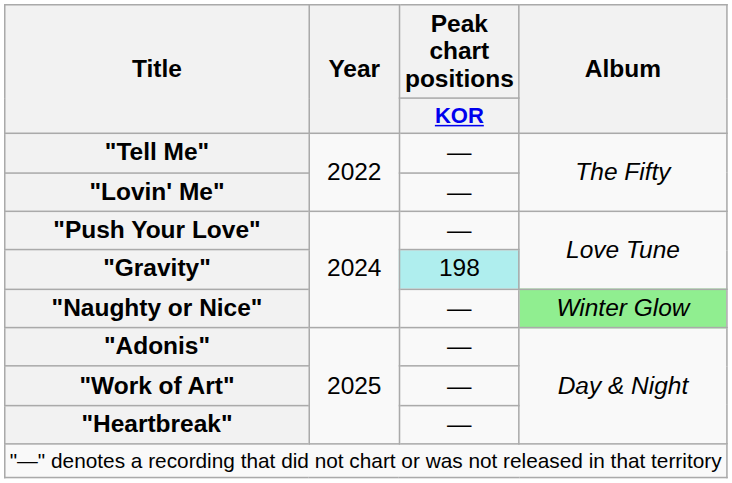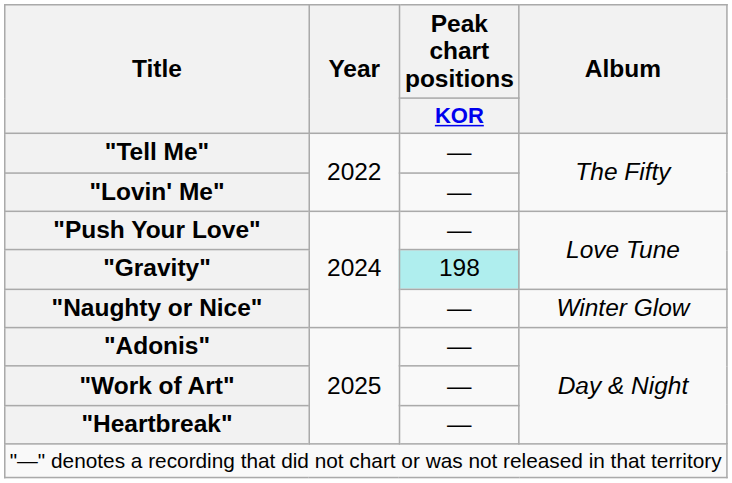(623, 307) lightgreen background -> (623, 307) no background
